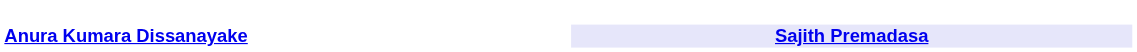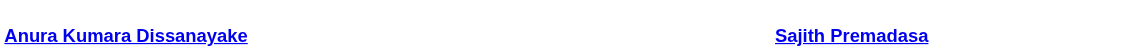(852, 36) lavender background -> (852, 36) no background
